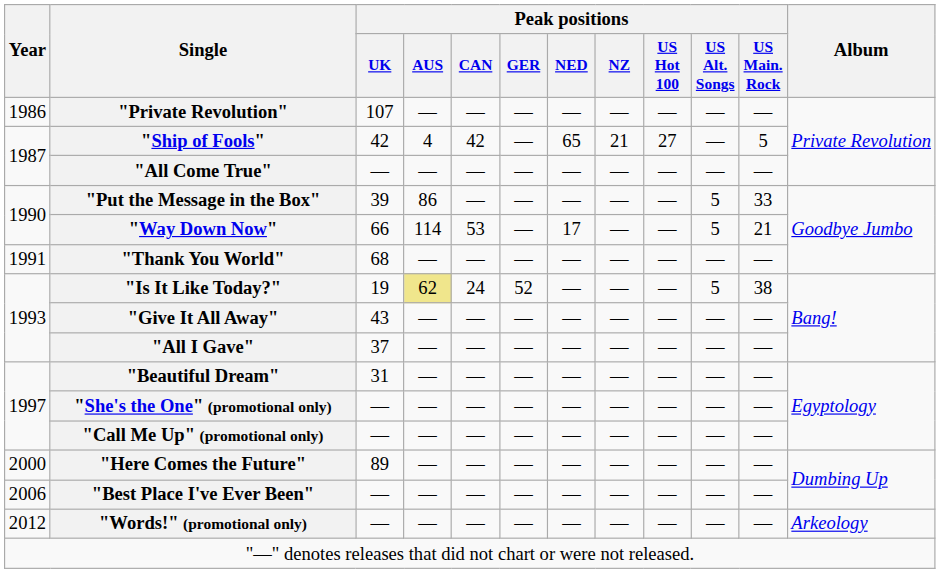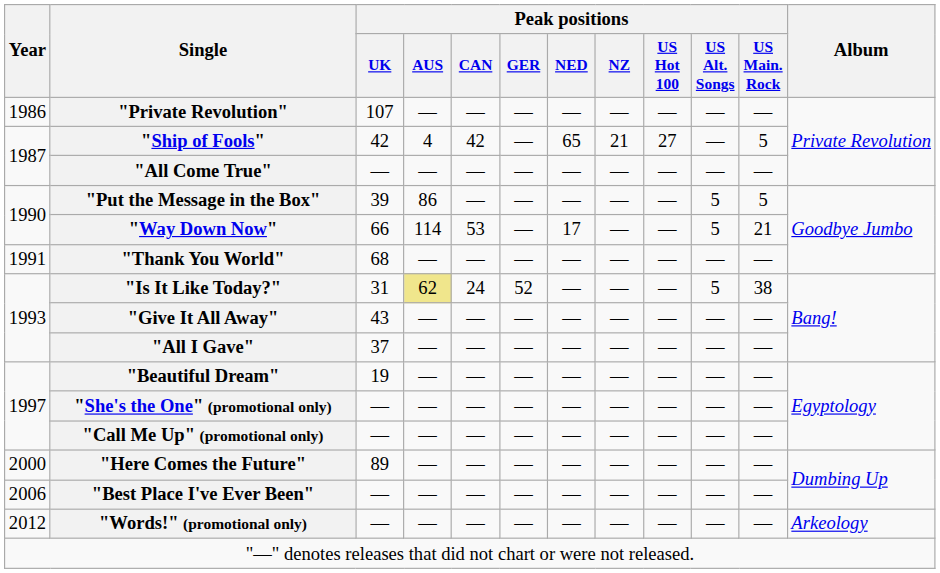(763, 199) 33 -> (763, 199) 5
(380, 288) 19 -> (380, 288) 31
(380, 376) 31 -> (380, 376) 19
